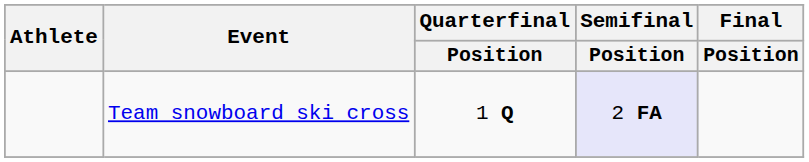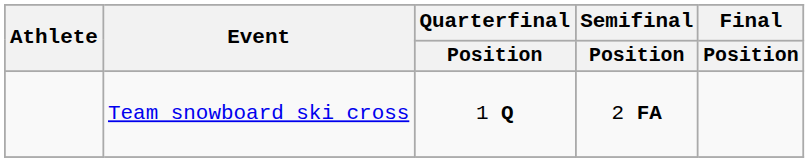(637, 114) lavender background -> (637, 114) no background
